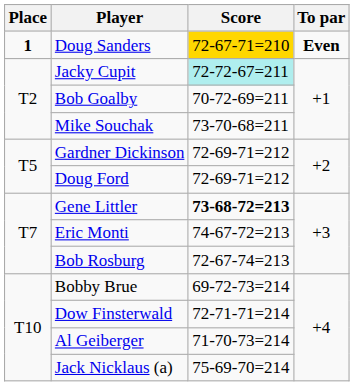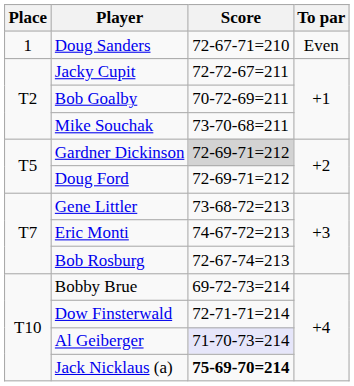(28, 44) bold -> (28, 44) normal
(241, 44) gold background -> (241, 44) no background
(321, 44) bold -> (321, 44) normal
(240, 71) paleturquoise background -> (240, 71) no background
(241, 152) no background -> (241, 152) lightgrey background
(241, 206) bold -> (241, 206) normal
(241, 340) no background -> (241, 340) lavender background
(241, 367) normal -> (241, 367) bold
